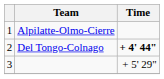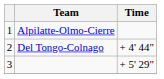(138, 47) bold -> (137, 47) normal
